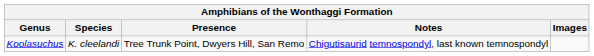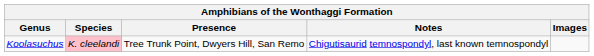(94, 43) no background -> (94, 43) pink background
